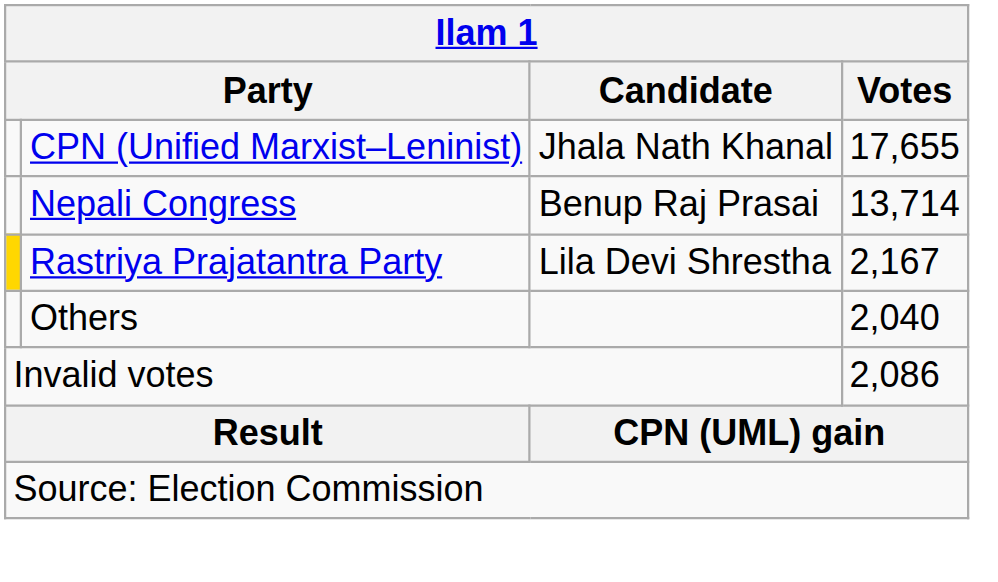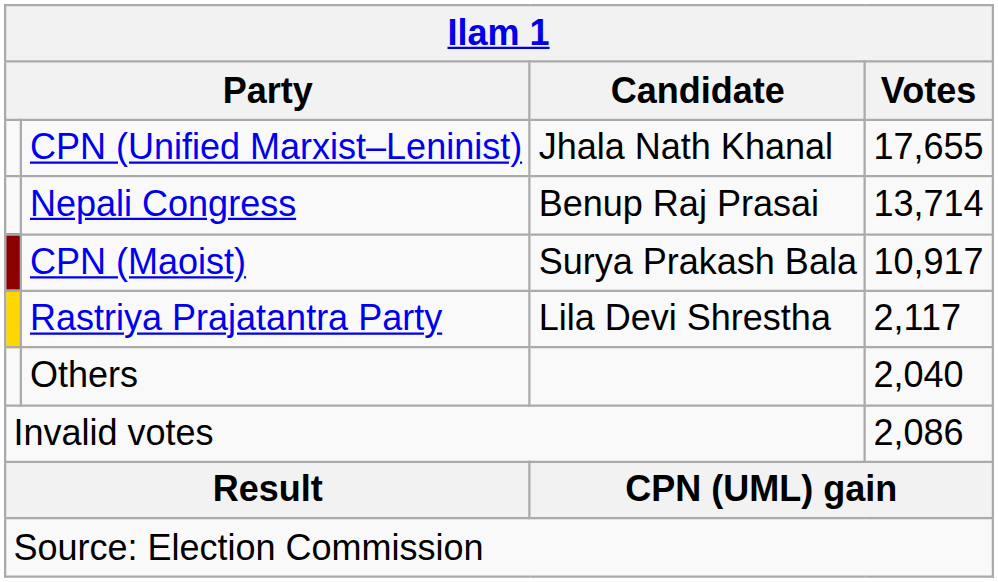+ row: (138, 261)
(895, 261) 2,167 -> (917, 318) 2,117
